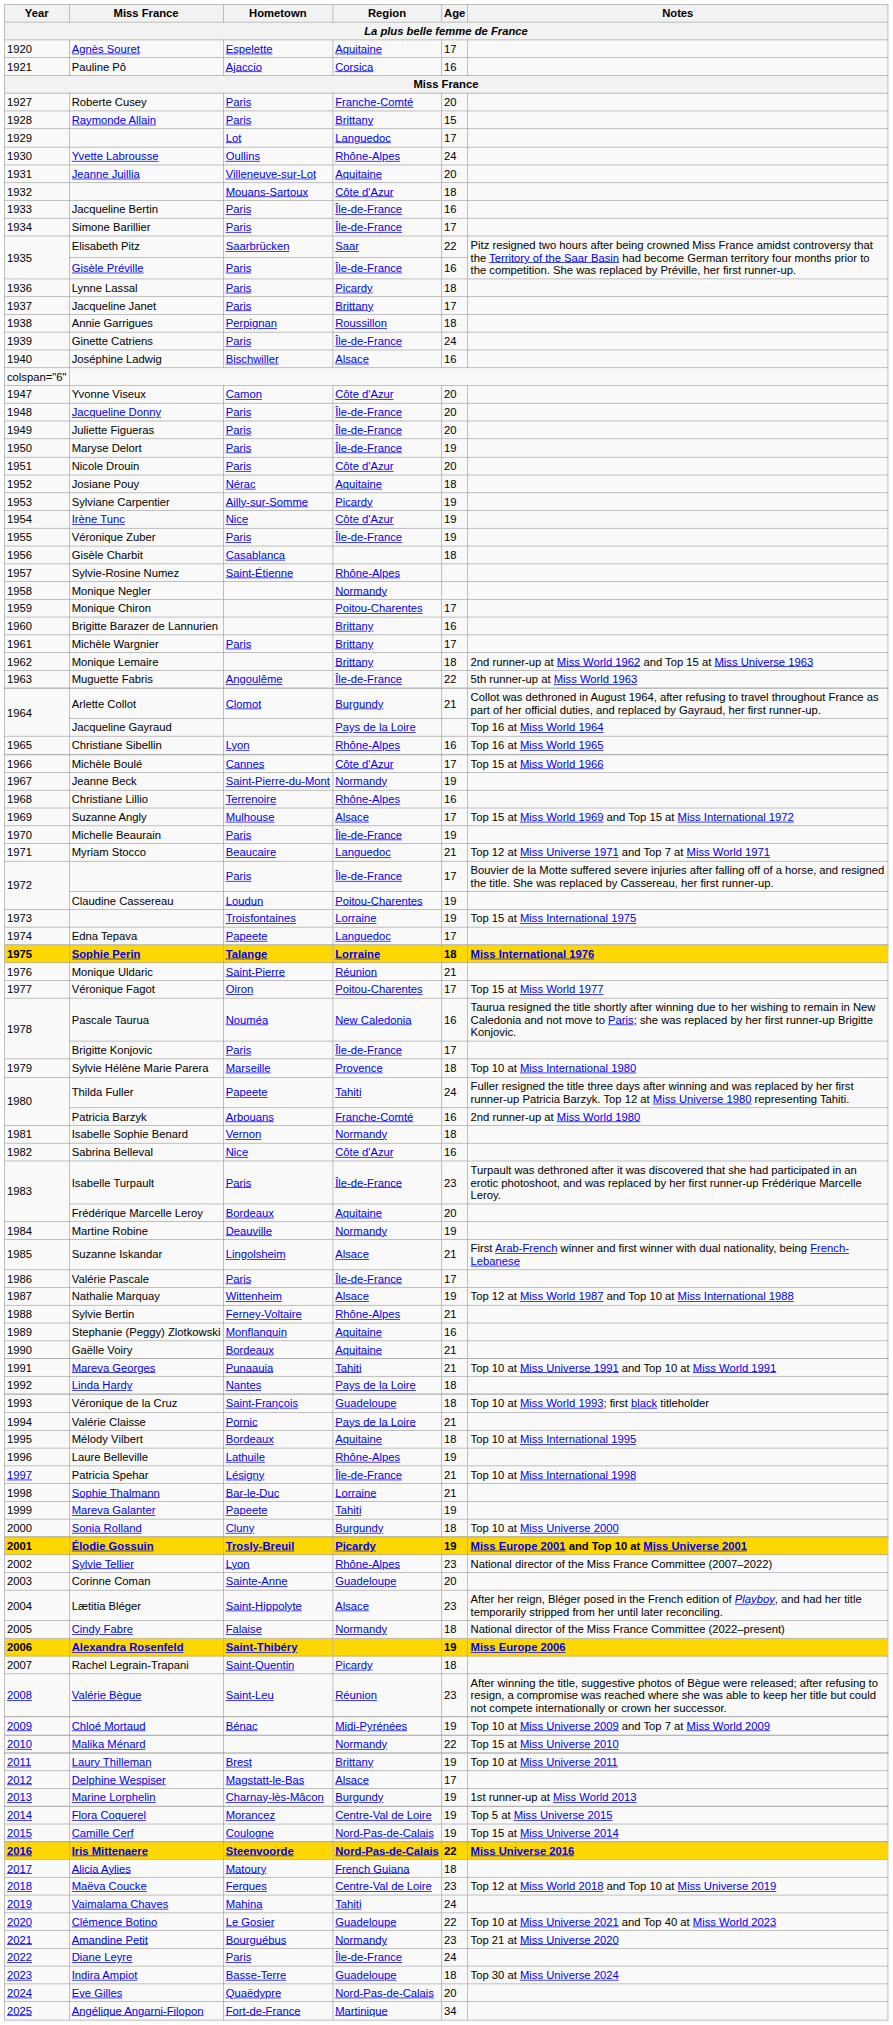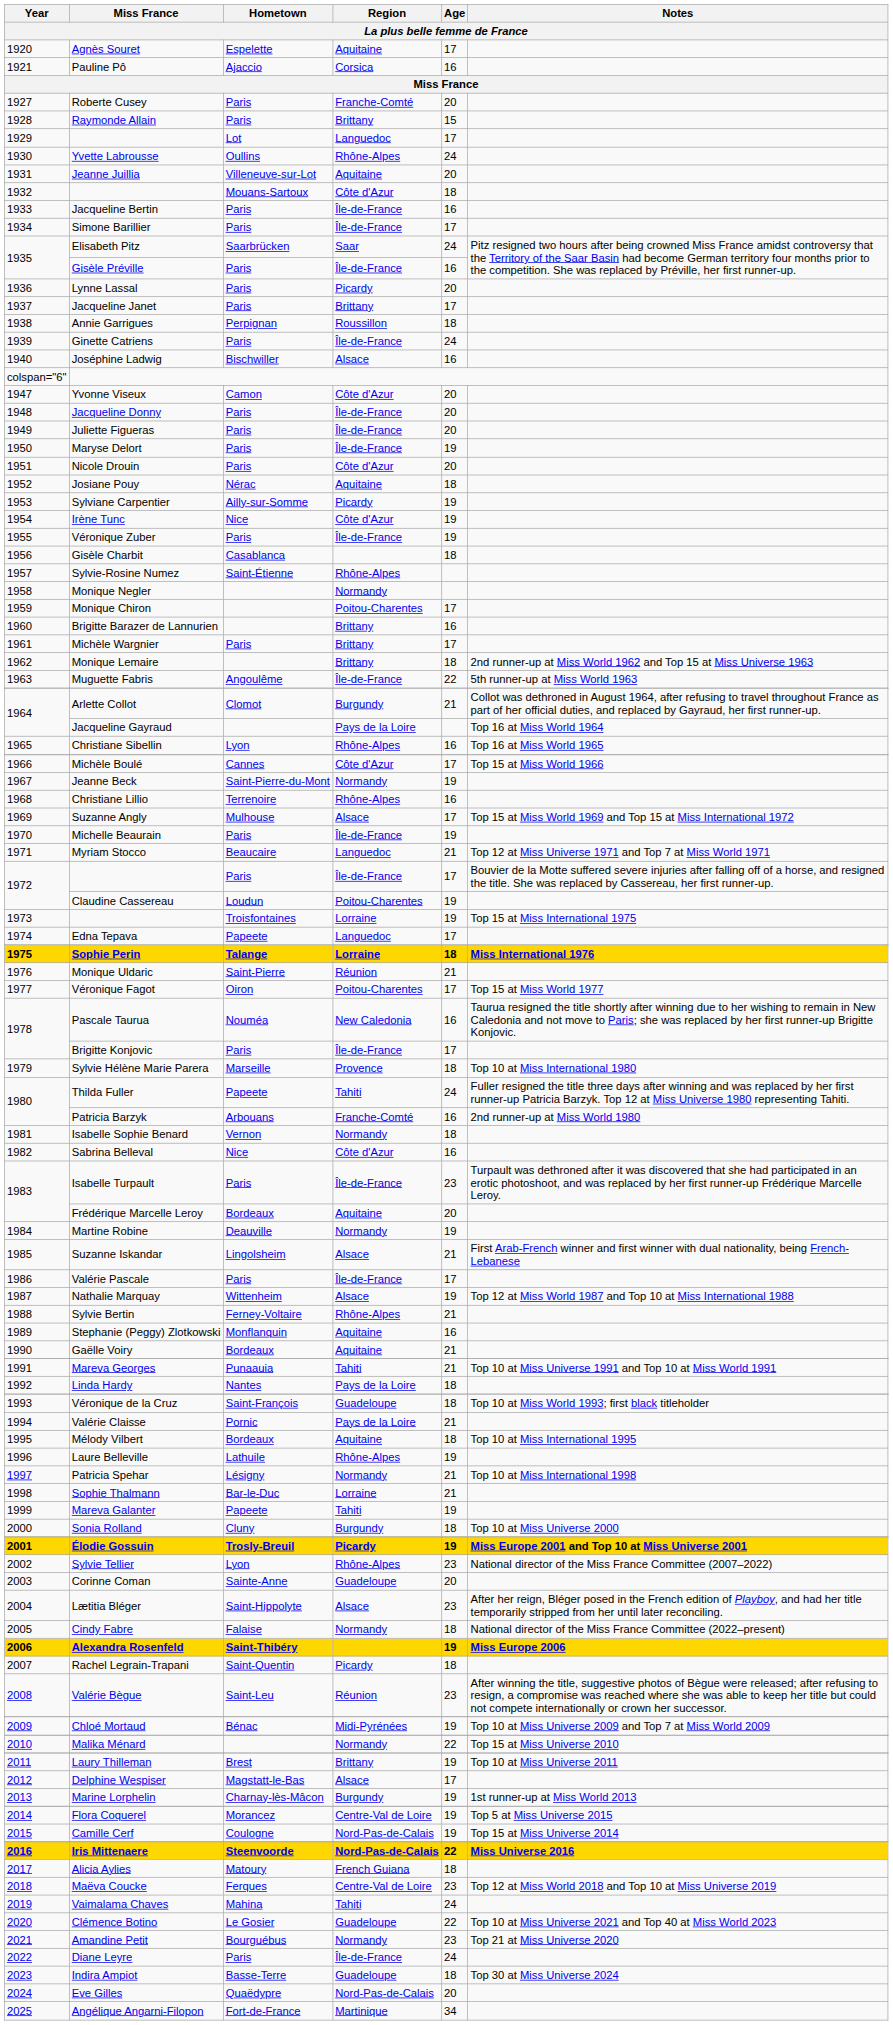(450, 247) 22 -> (450, 247) 24
(450, 288) 18 -> (450, 288) 20
(369, 1475) Île-de-France -> (361, 1475) Normandy
